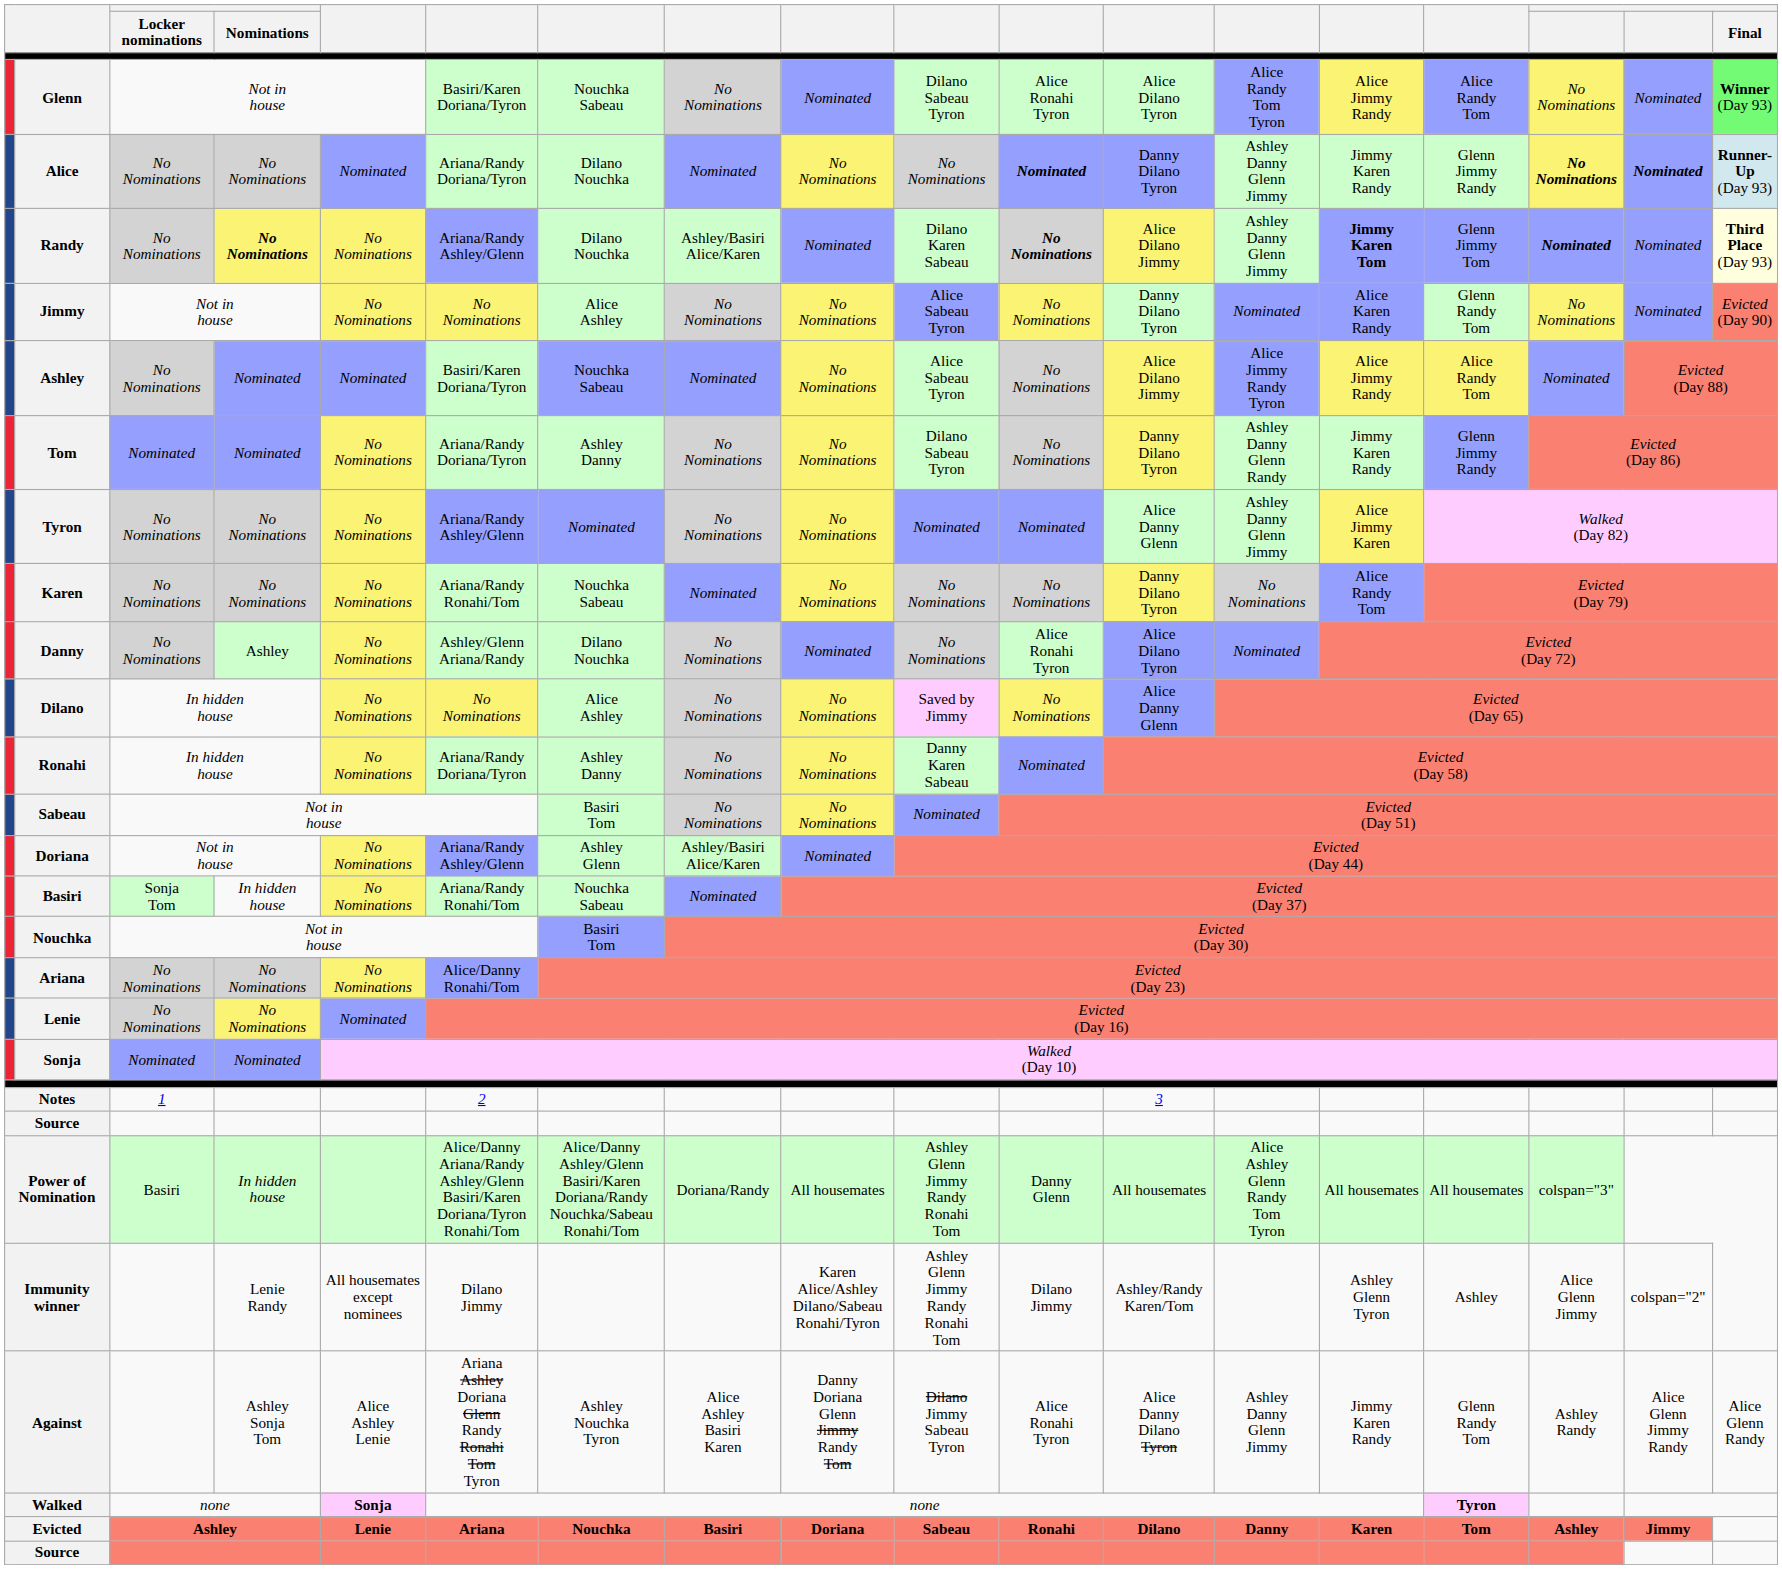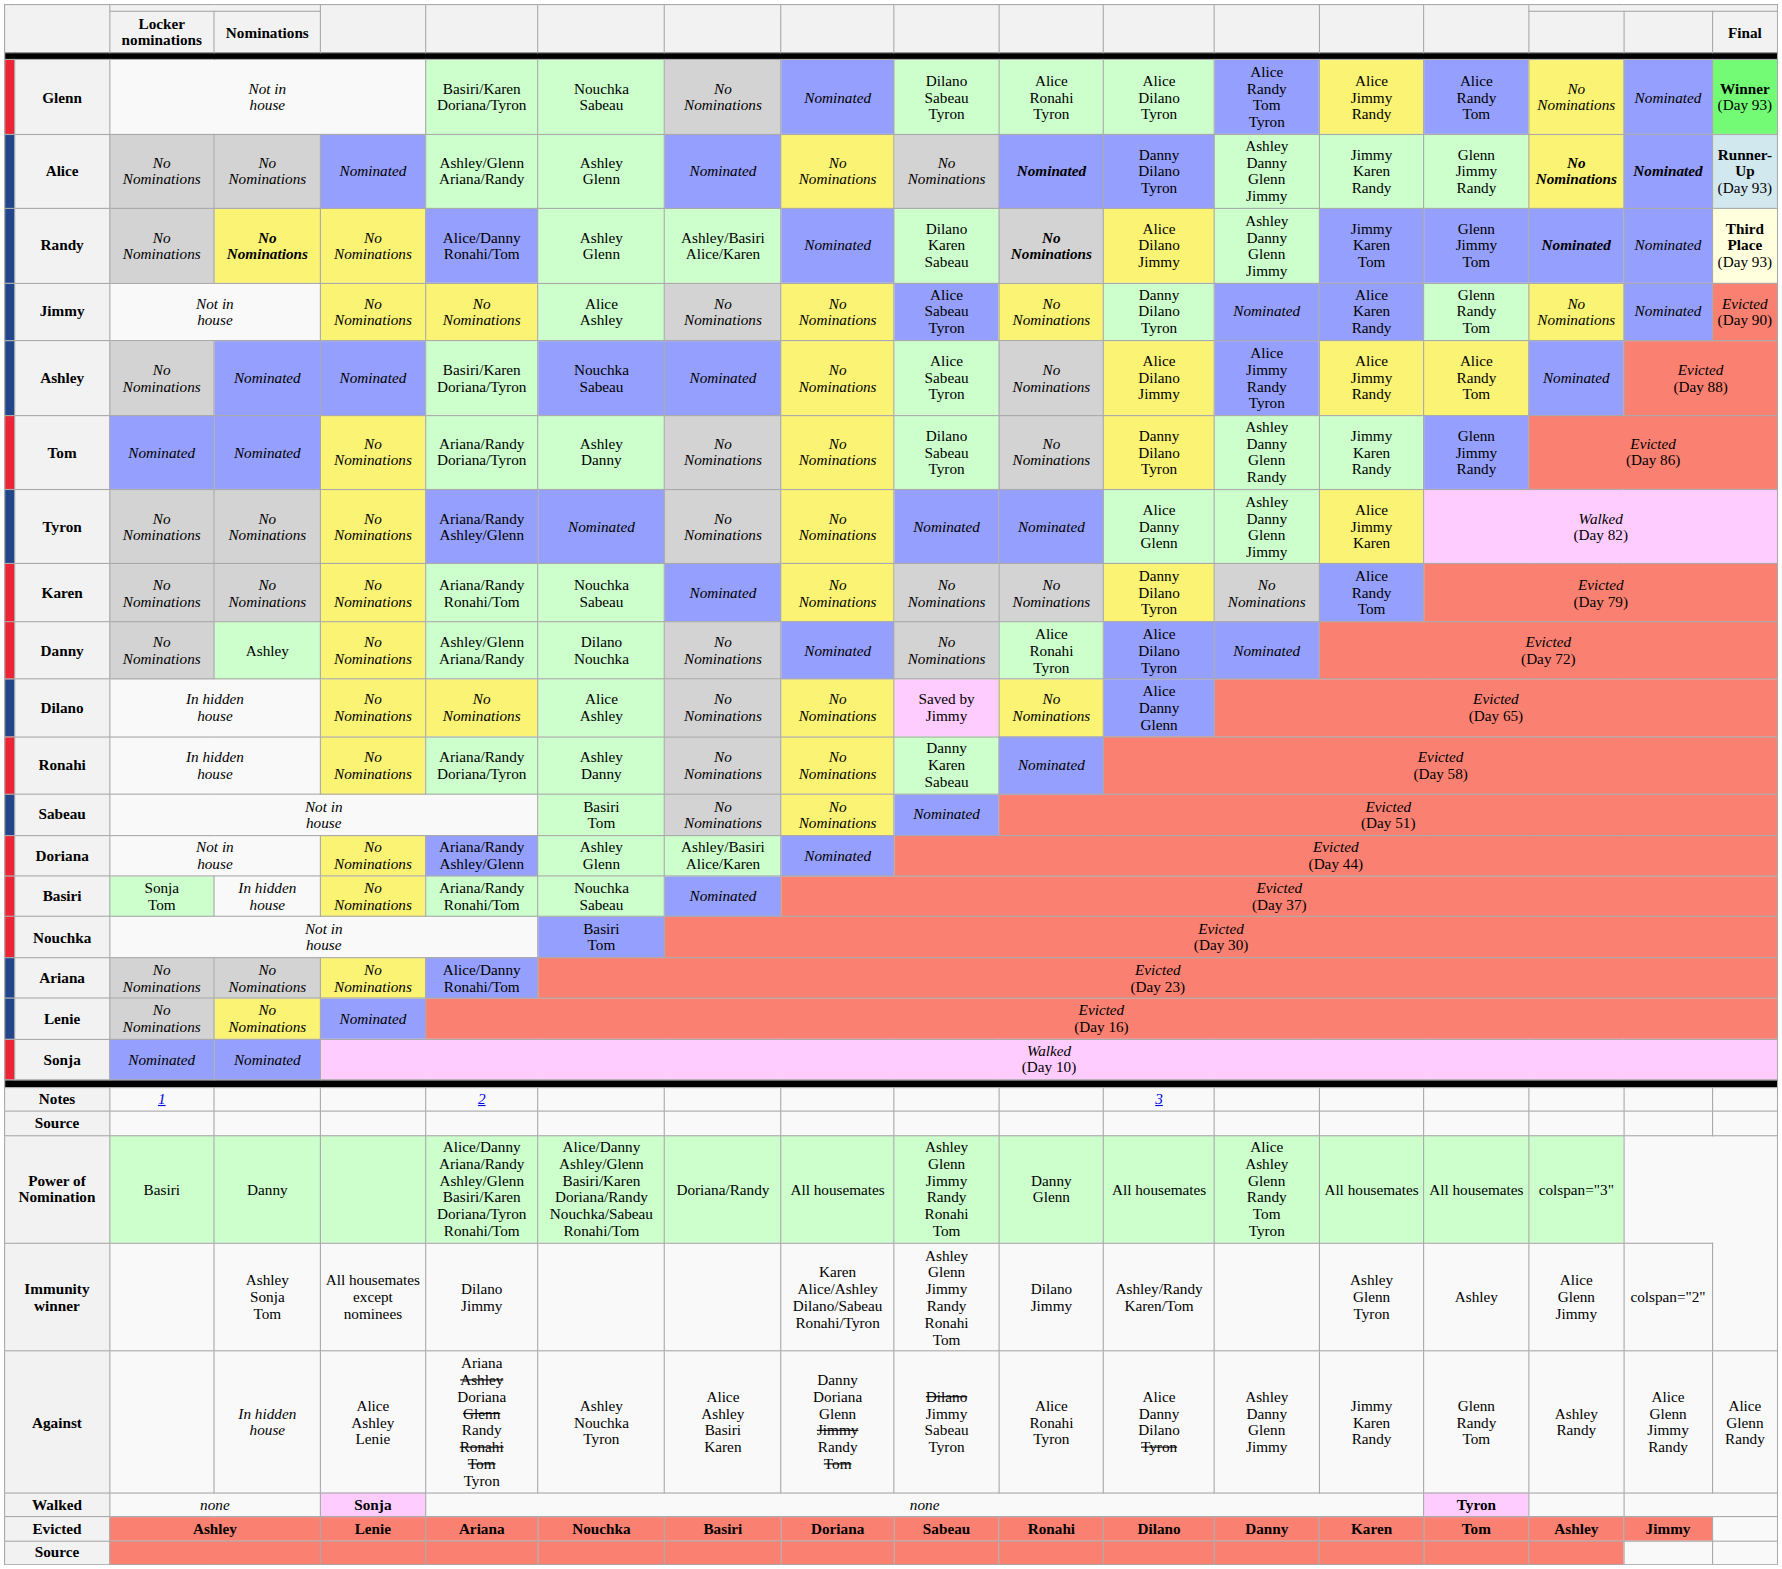(482, 171) Ariana/Randy Doriana/Tyron -> (482, 171) Ashley/Glenn Ariana/Randy
(601, 171) Dilano Nouchka -> (601, 171) Ashley Glenn
(482, 245) Ariana/Randy Ashley/Glenn -> (482, 245) Alice/Danny Ronahi/Tom
(601, 245) Dilano Nouchka -> (601, 245) Ashley Glenn
(1372, 245) bold -> (1372, 245) normal
(267, 1189) In hidden house -> (267, 1189) Danny
(267, 1297) Lenie Randy -> (267, 1297) Ashley Sonja Tom
(267, 1422) Ashley Sonja Tom -> (267, 1422) In hidden house
